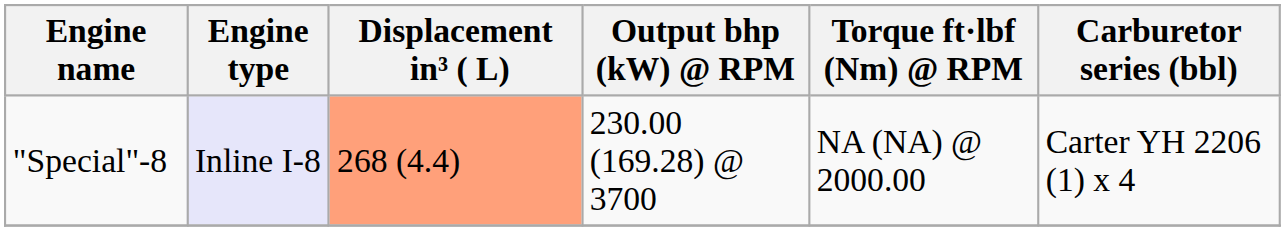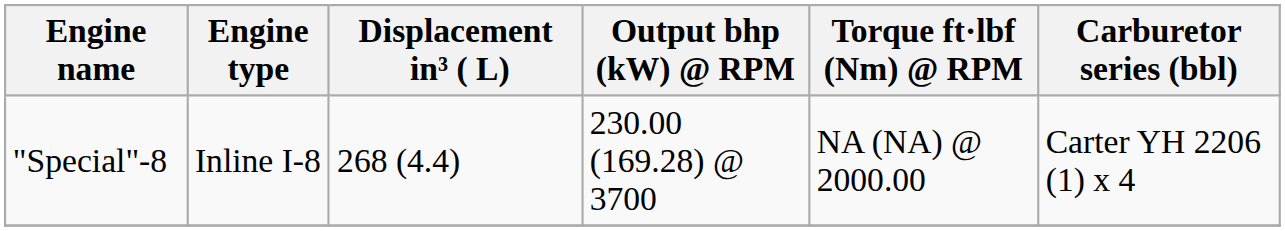(258, 160) lavender background -> (258, 160) no background
(399, 160) lightsalmon background -> (399, 160) no background
